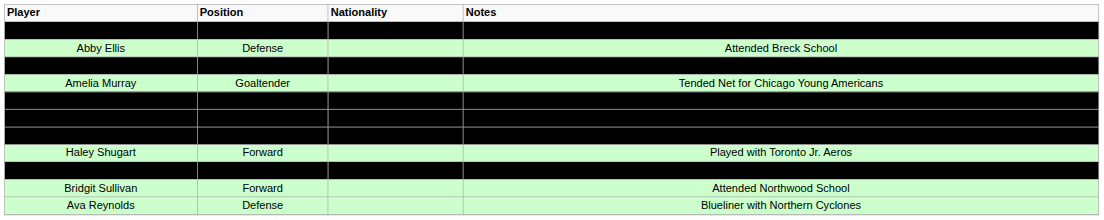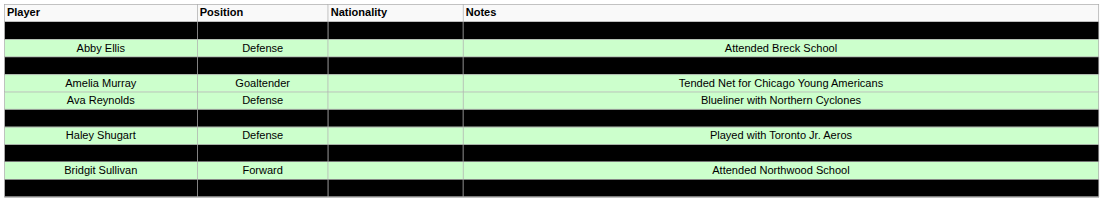- row: (101, 100)
rows swapped: (101, 205) <-> (101, 118)
(263, 153) Forward -> (263, 135) Defense
